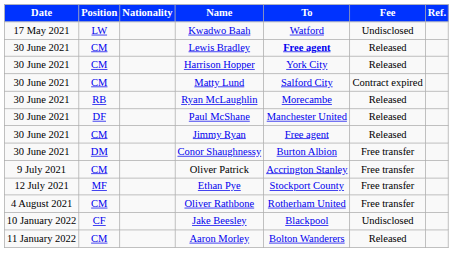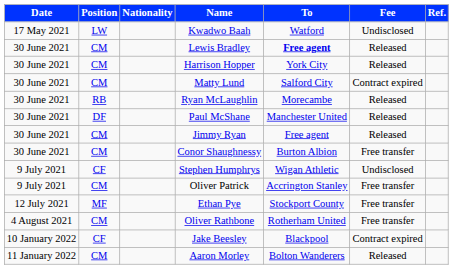(99, 152) DM -> (99, 152) CM
+ row: (219, 169)
(388, 221) Undisclosed -> (388, 238) Contract expired
